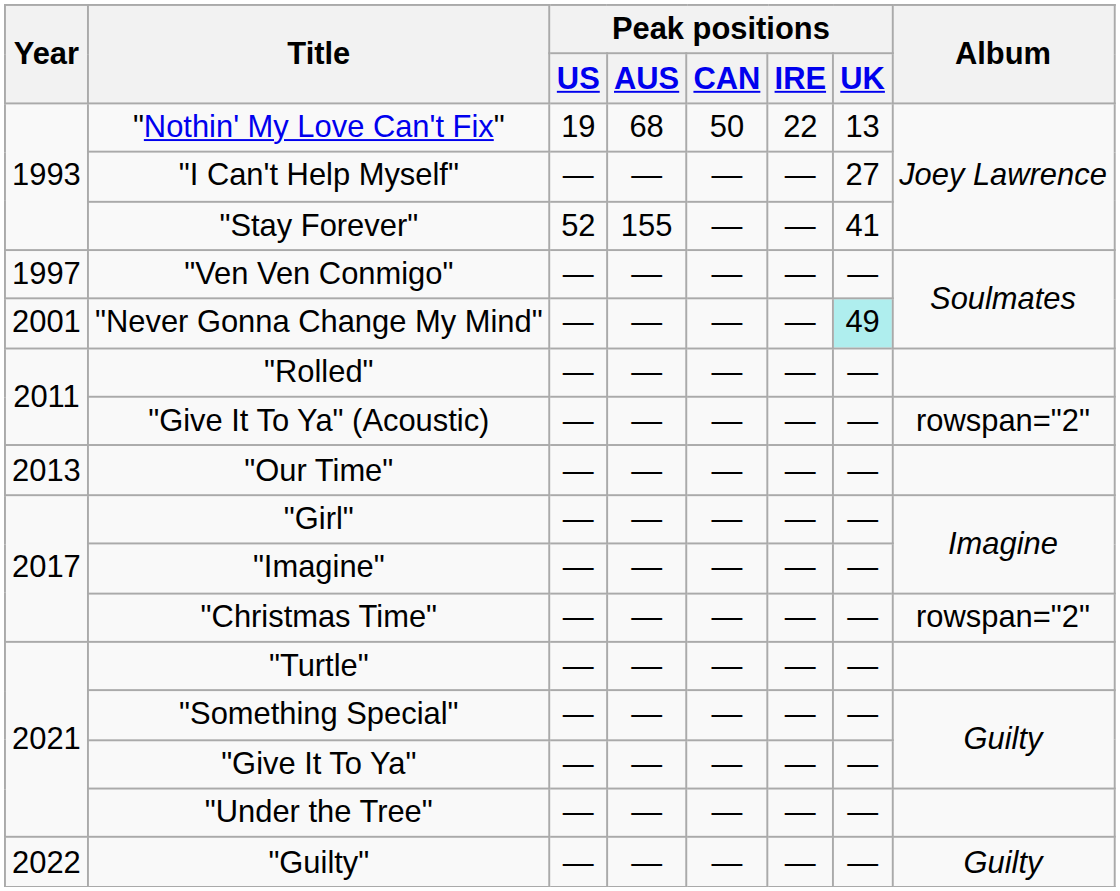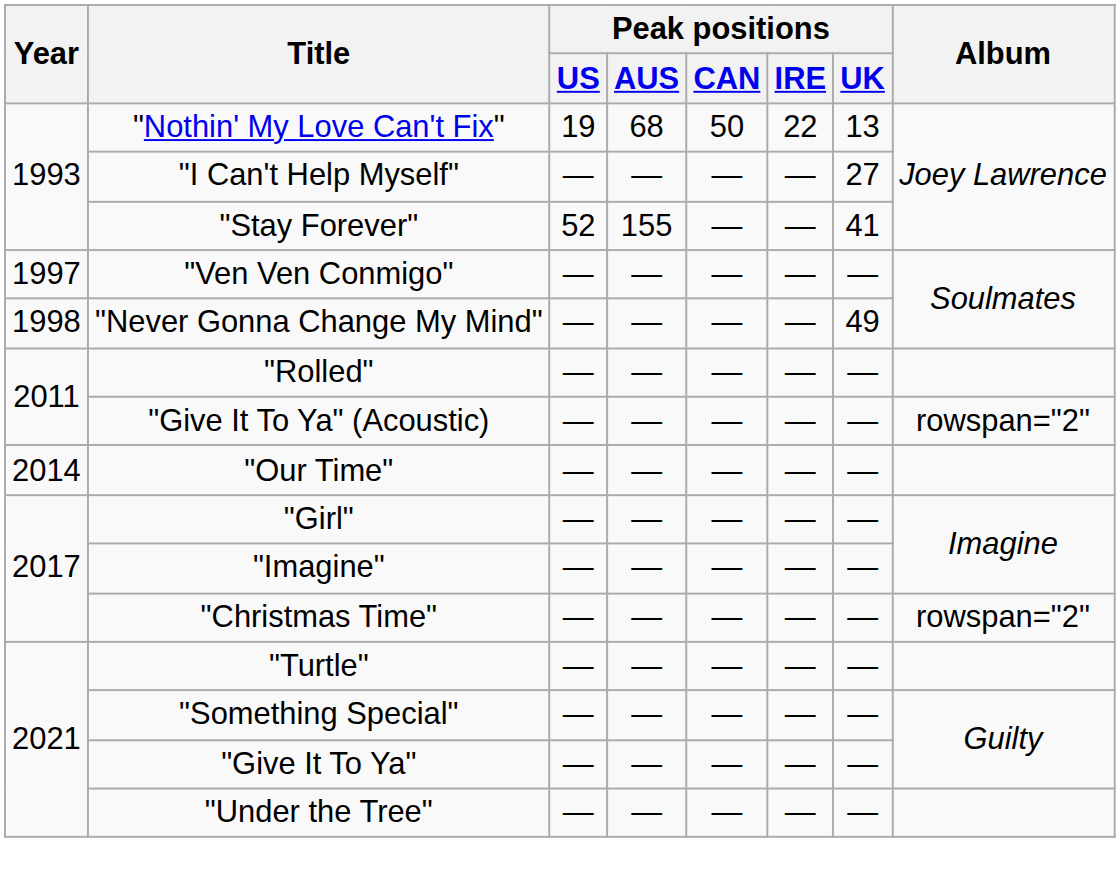(46, 322) 2001 -> (46, 322) 1998
(863, 322) paleturquoise background -> (863, 322) no background
(46, 469) 2013 -> (46, 469) 2014
- row: (319, 861)
